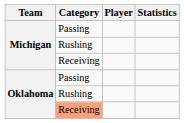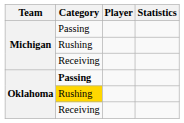(74, 77) normal -> (75, 77) bold
(75, 94) no background -> (75, 94) gold background
(79, 110) lightsalmon background -> (79, 110) no background
